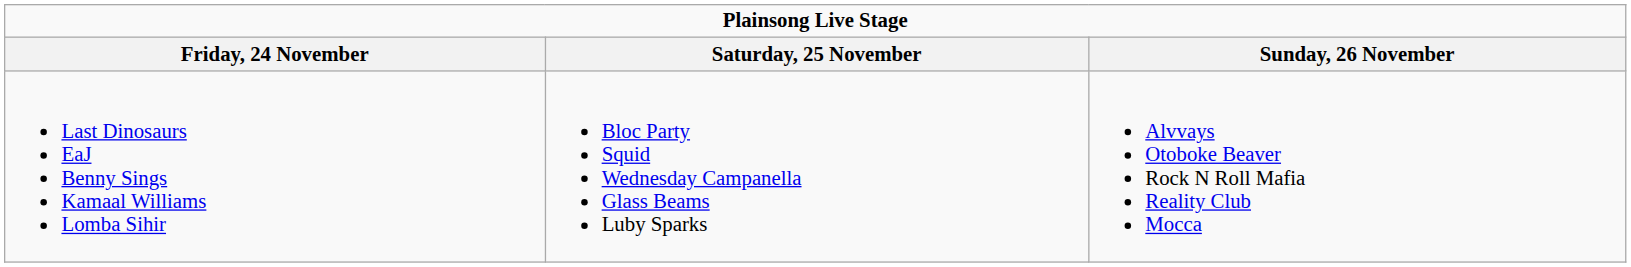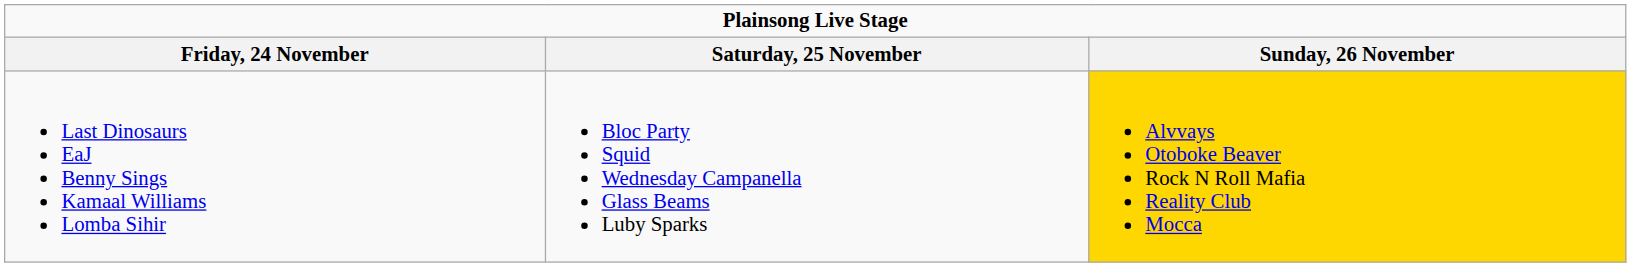(1357, 178) no background -> (1357, 178) gold background
